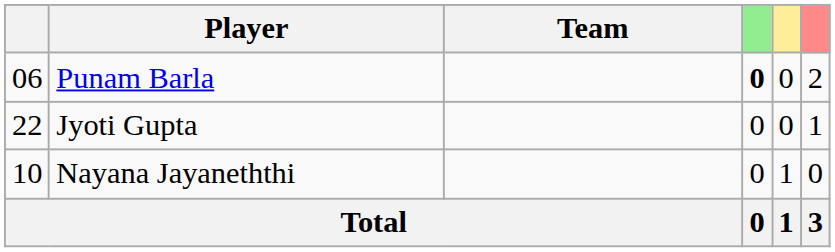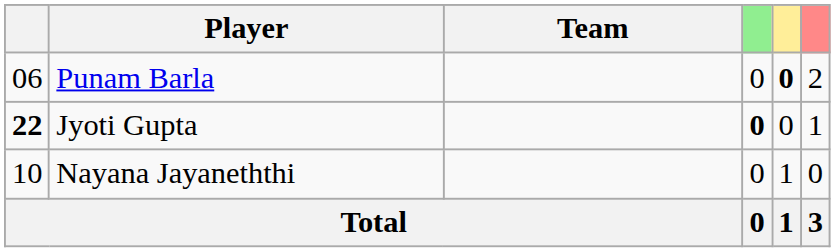(757, 76) bold -> (757, 76) normal
(786, 76) normal -> (786, 76) bold
(27, 125) normal -> (27, 125) bold
(757, 125) normal -> (757, 125) bold
